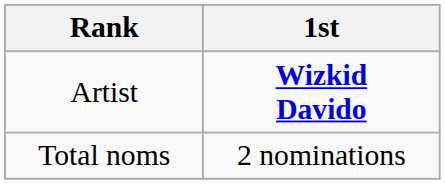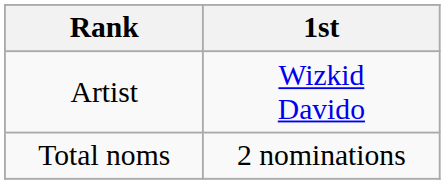(321, 91) bold -> (321, 91) normal
